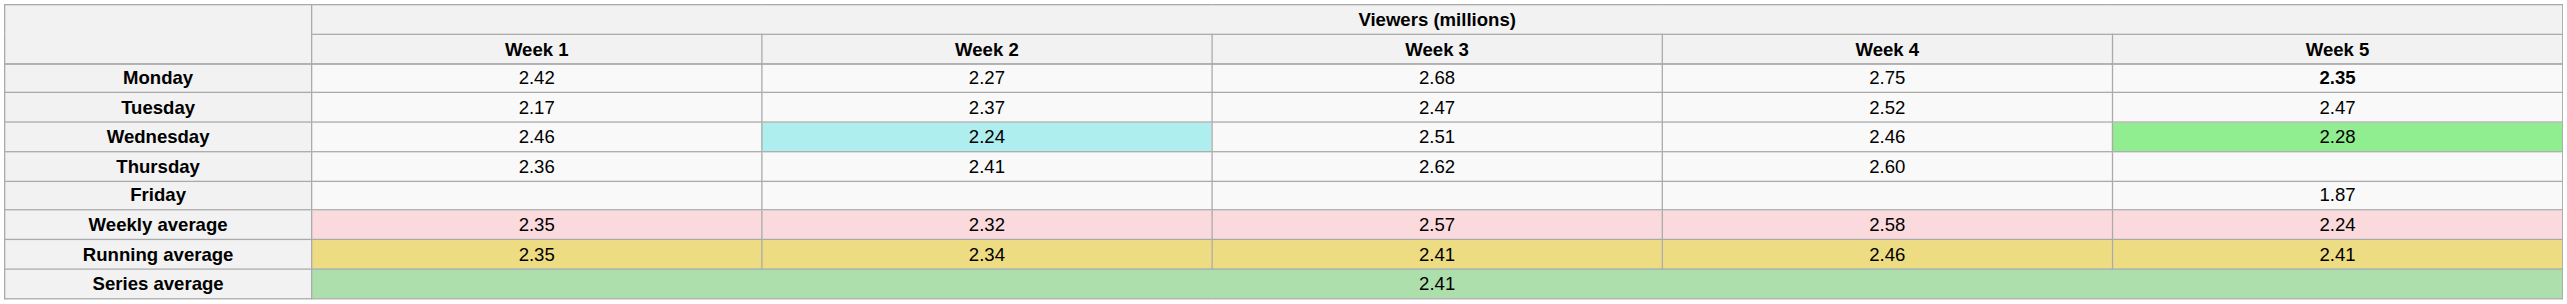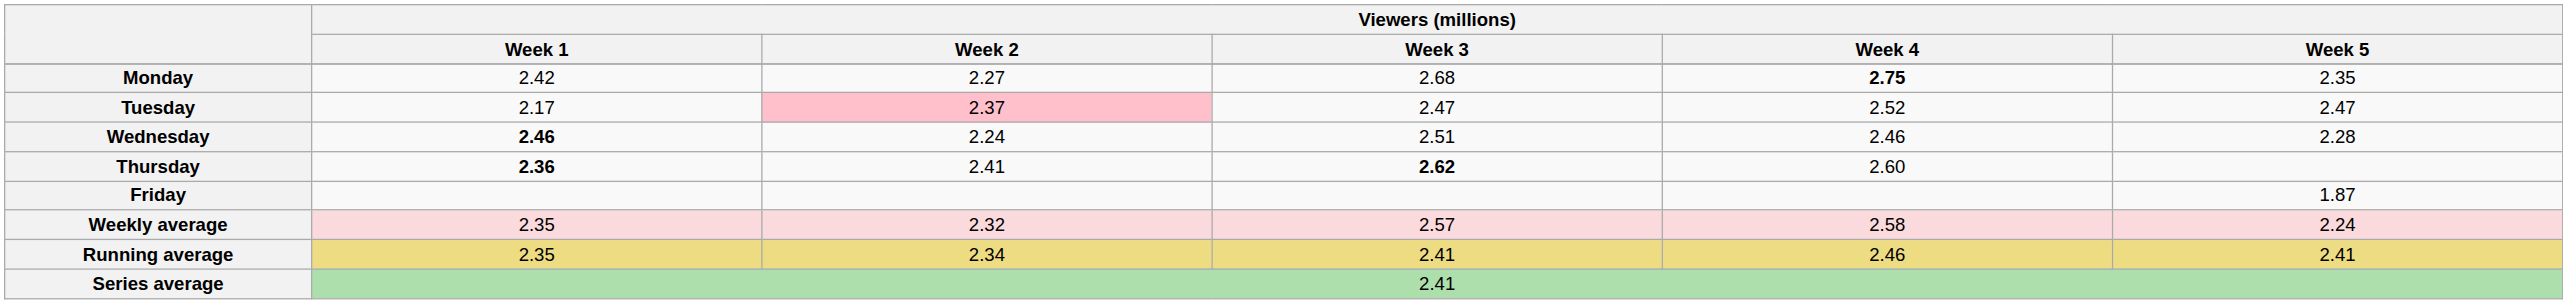(1887, 78) normal -> (1887, 78) bold
(2338, 78) bold -> (2338, 78) normal
(987, 108) no background -> (987, 108) pink background
(537, 137) normal -> (537, 137) bold
(987, 137) paleturquoise background -> (987, 137) no background
(2338, 137) lightgreen background -> (2338, 137) no background
(537, 166) normal -> (537, 166) bold
(1437, 166) normal -> (1437, 166) bold
